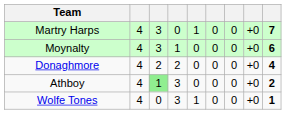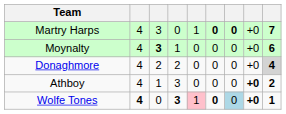(215, 30) normal -> (215, 30) bold
(234, 30) normal -> (234, 30) bold
(159, 48) normal -> (159, 48) bold
(272, 65) no background -> (272, 65) lightgrey background
(159, 83) lightgreen background -> (159, 83) no background
(253, 83) normal -> (253, 83) bold
(140, 100) normal -> (140, 100) bold
(177, 100) normal -> (177, 100) bold
(196, 100) no background -> (196, 100) pink background
(215, 100) normal -> (215, 100) bold
(234, 100) no background -> (234, 100) lightblue background
(253, 100) normal -> (253, 100) bold
